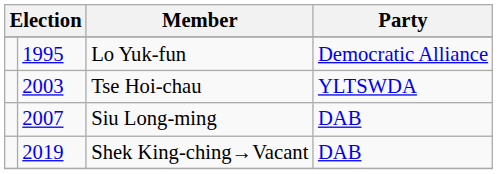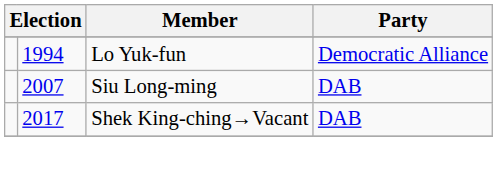(43, 53) 1995 -> (43, 53) 1994
- row: (146, 86)
(43, 151) 2019 -> (43, 119) 2017
